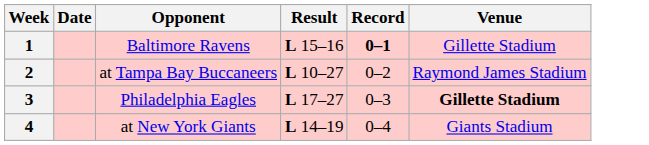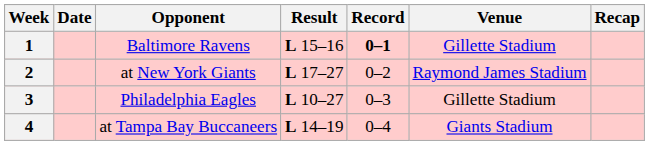+ column: (617, 18)
(188, 72) at Tampa Bay Buccaneers -> (188, 72) at New York Giants
(314, 72) L 10–27 -> (314, 72) L 17–27
(314, 99) L 17–27 -> (314, 99) L 10–27
(500, 99) bold -> (500, 99) normal
(188, 126) at New York Giants -> (188, 126) at Tampa Bay Buccaneers
